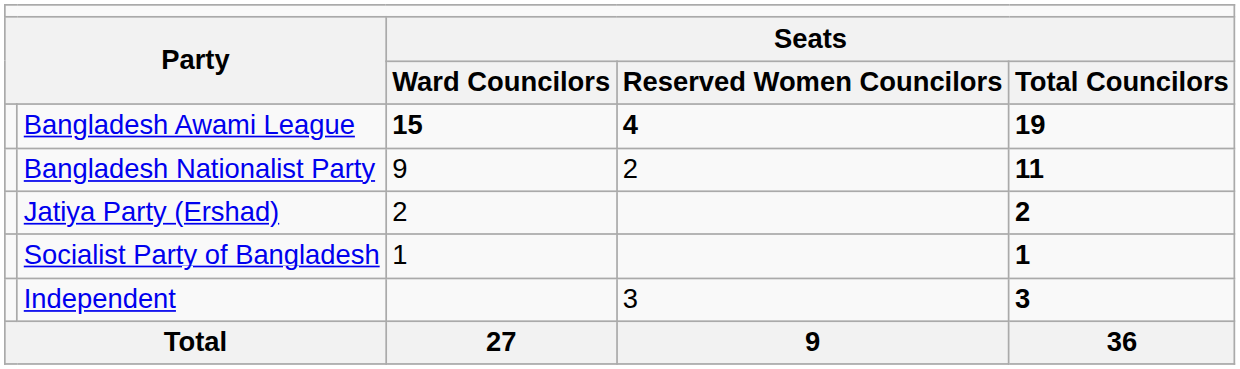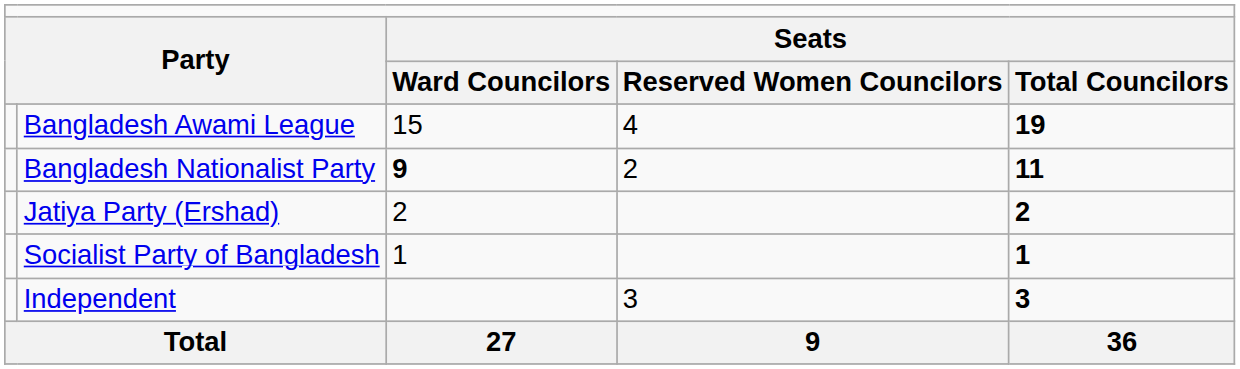(407, 125) bold -> (407, 125) normal
(630, 125) bold -> (630, 125) normal
(400, 168) normal -> (400, 168) bold
